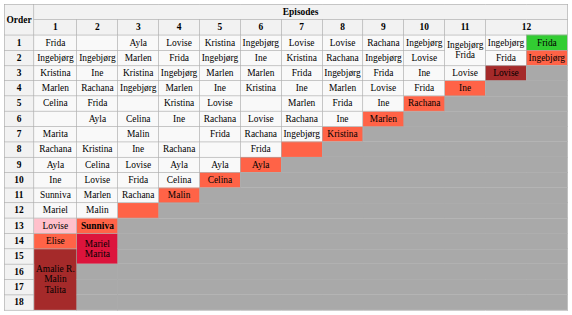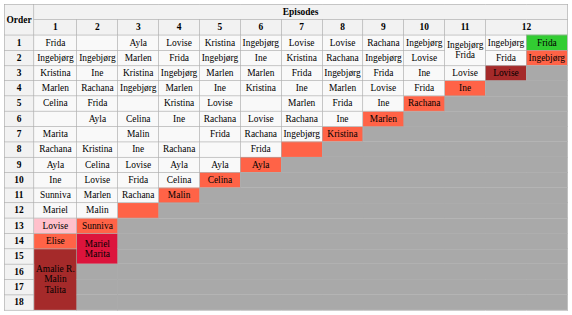(97, 225) bold -> (97, 225) normal
